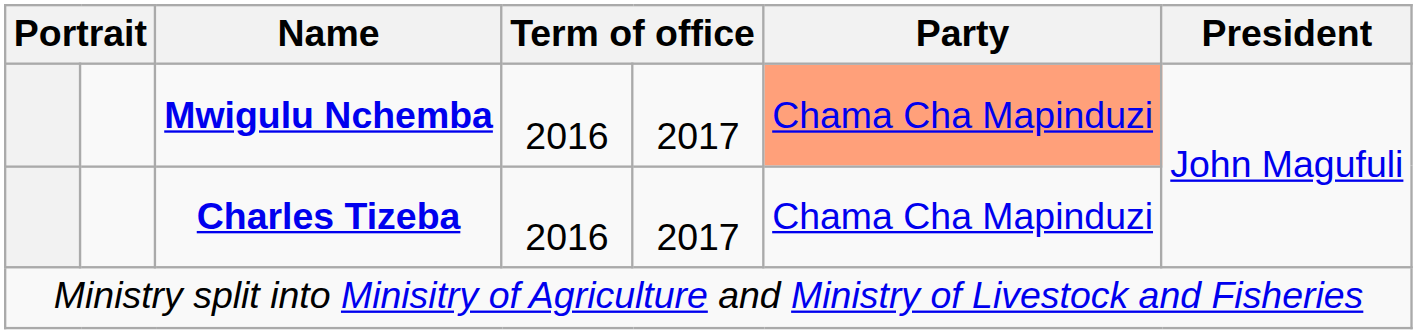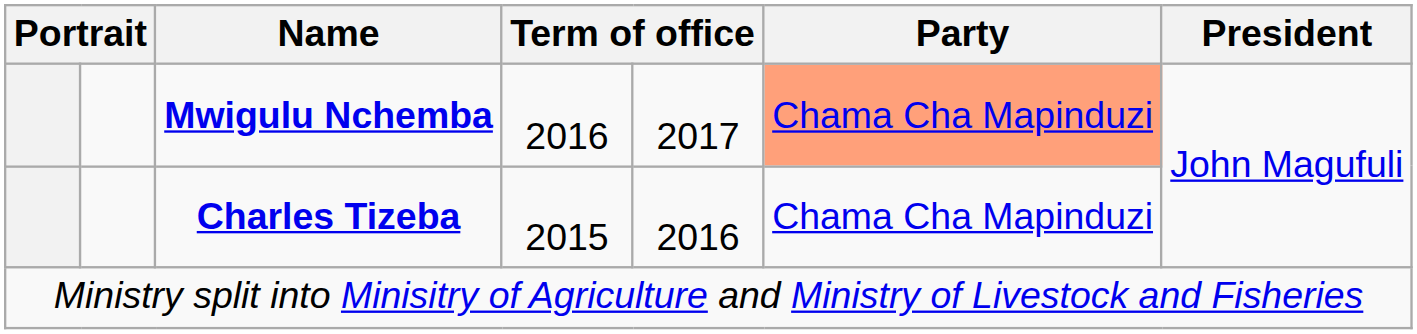(567, 237) 2016 -> (567, 237) 2015
(698, 237) 2017 -> (698, 237) 2016
